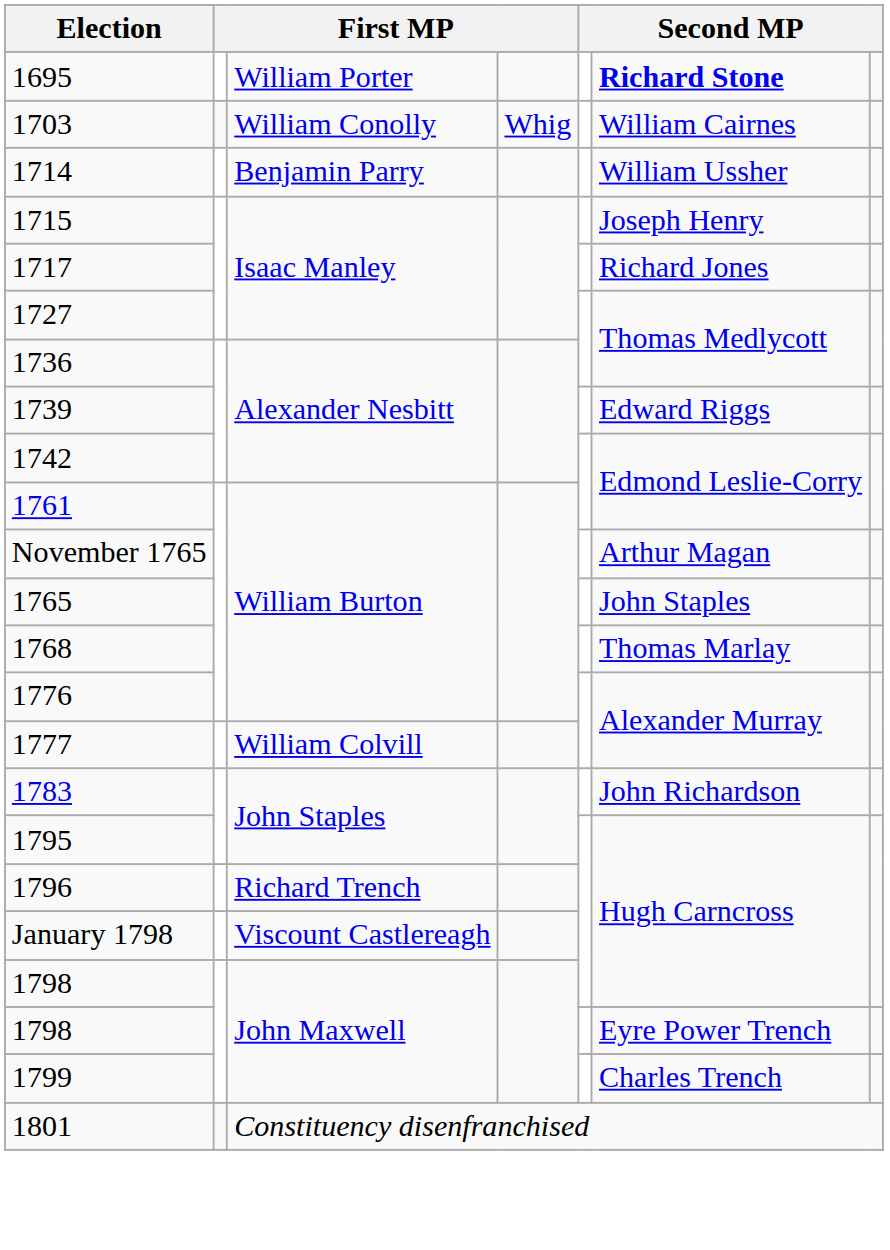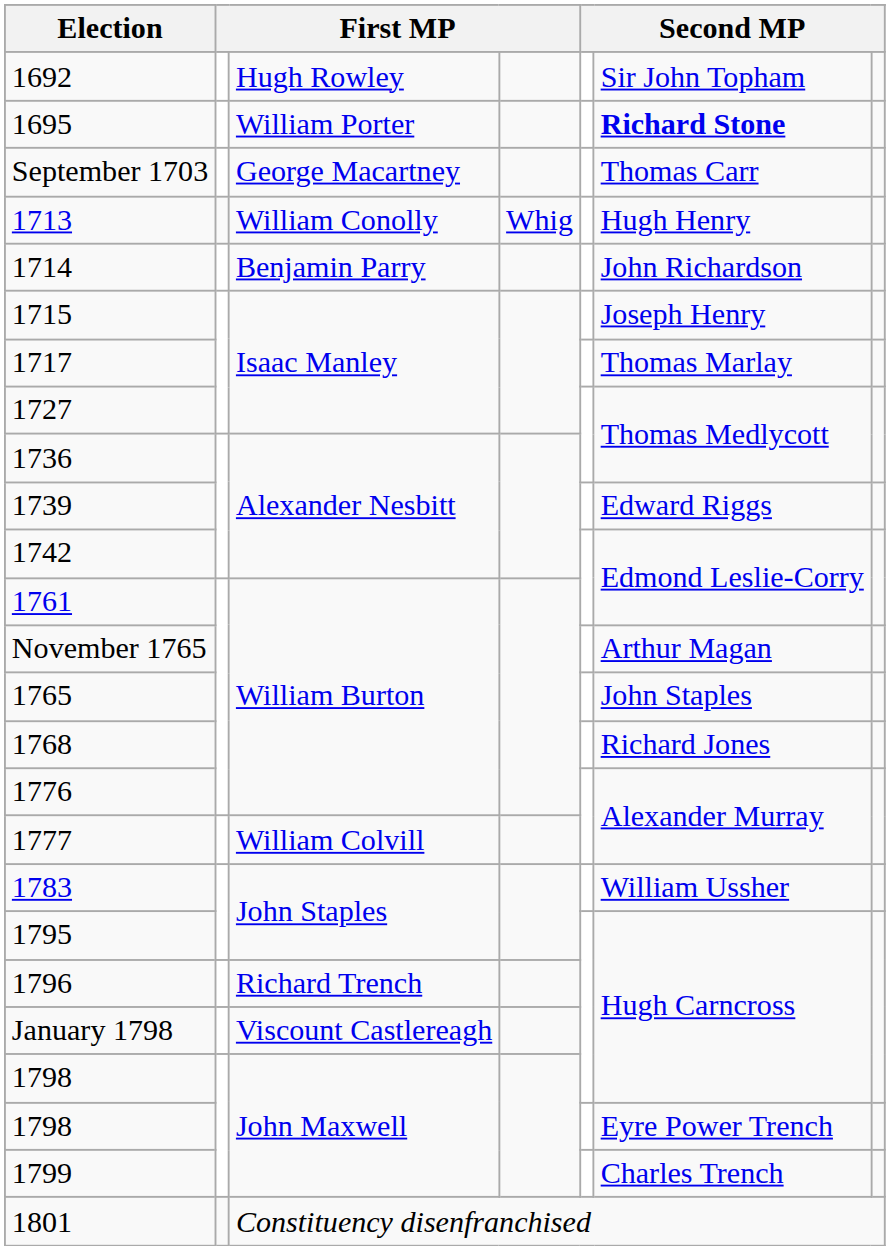+ row: (42, 76)
- row: (42, 123)
+ row: (110, 171)
+ row: (42, 219)
(693, 171) William Ussher -> (701, 266) John Richardson
(684, 266) Richard Jones -> (696, 362) Thomas Marlay
(695, 648) Thomas Marlay -> (685, 743) Richard Jones
(700, 791) John Richardson -> (695, 887) William Ussher
